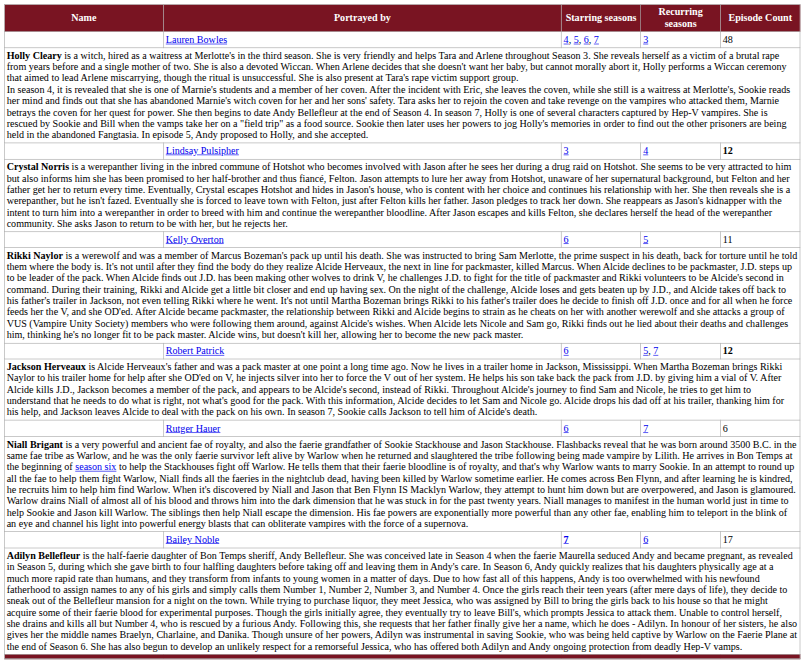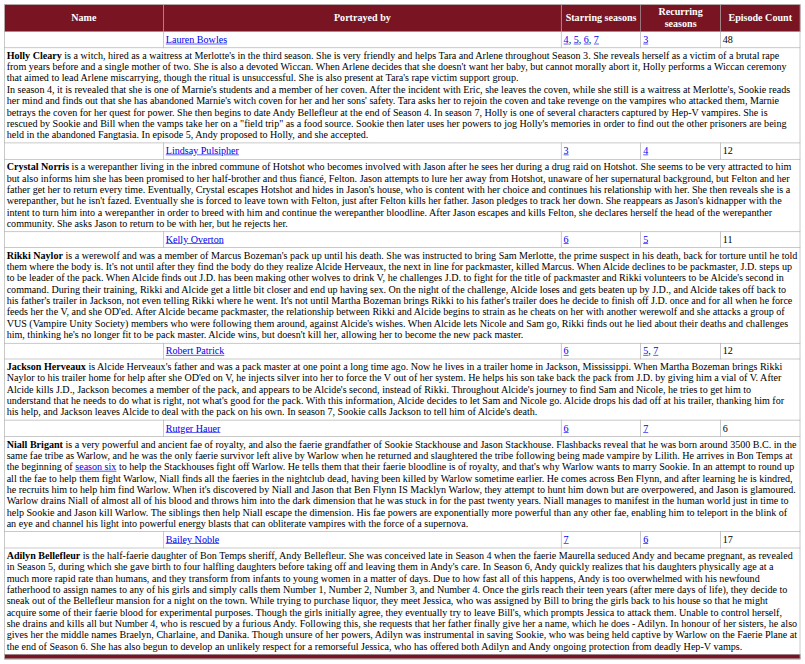(728, 151) bold -> (728, 151) normal
(728, 351) bold -> (728, 351) normal
(566, 539) bold -> (566, 539) normal
